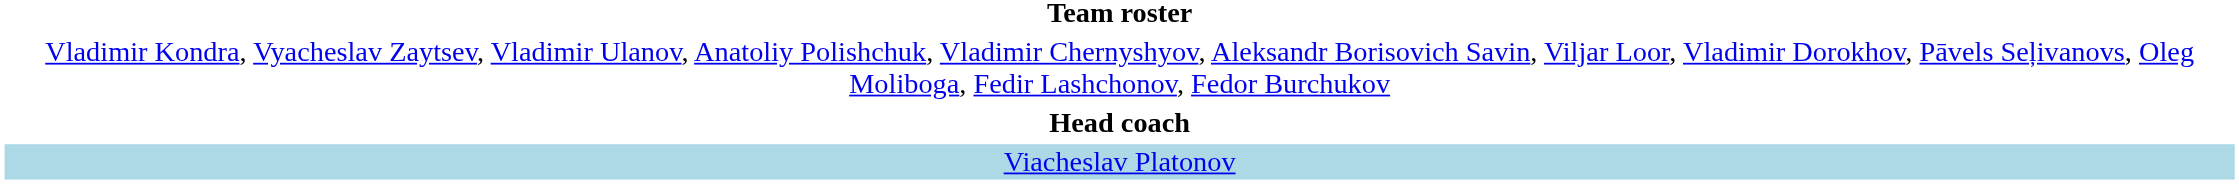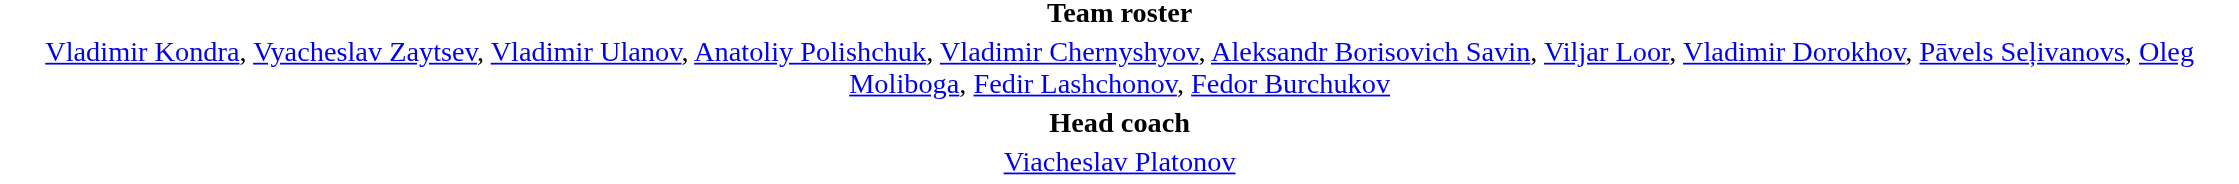(1120, 161) lightblue background -> (1120, 161) no background
